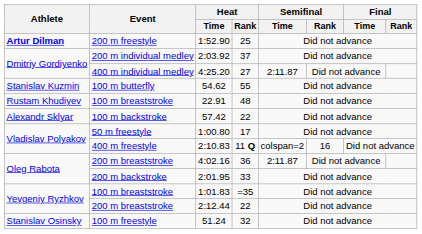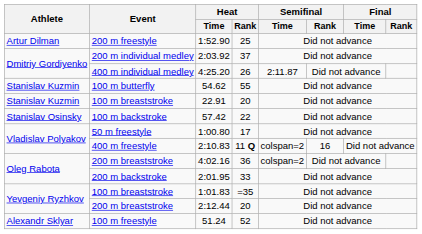(35, 41) bold -> (33, 41) normal
(245, 71) 27 -> (245, 71) 26
(44, 101) Rustam Khudiyev -> (43, 101) Stanislav Kuzmin
(245, 101) 48 -> (245, 101) 20
(40, 116) Alexandr Sklyar -> (44, 116) Stanislav Osinsky
(282, 162) 2:11.87 -> (282, 162) colspan=2
(245, 207) 22 -> (245, 207) 20
(44, 222) Stanislav Osinsky -> (40, 222) Alexandr Sklyar
(245, 222) 32 -> (245, 222) 52
